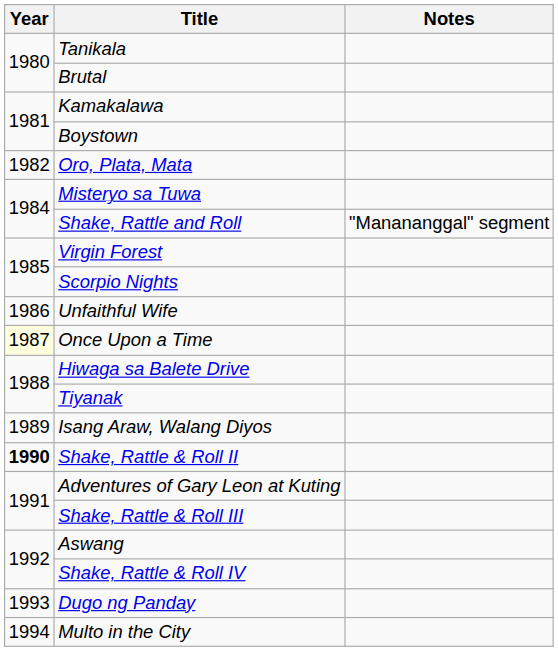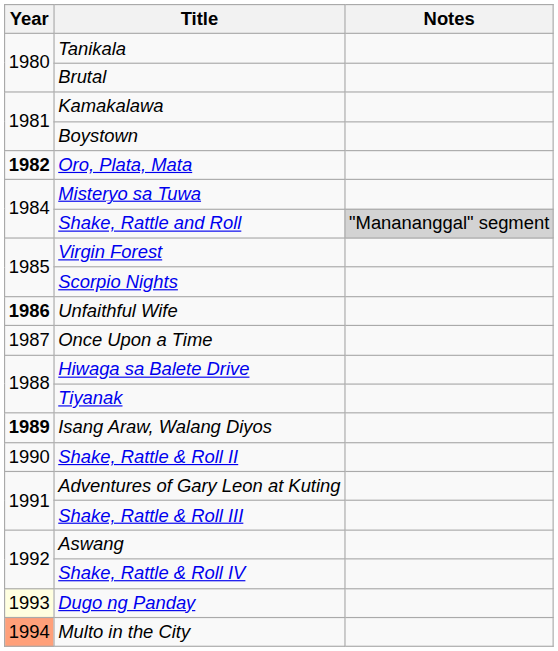(29, 164) normal -> (29, 164) bold
(449, 223) no background -> (449, 223) lightgrey background
(29, 310) normal -> (29, 310) bold
(29, 340) lightyellow background -> (29, 340) no background
(29, 427) normal -> (29, 427) bold
(29, 456) bold -> (29, 456) normal
(29, 602) no background -> (29, 602) lightyellow background
(29, 631) no background -> (29, 631) lightsalmon background
